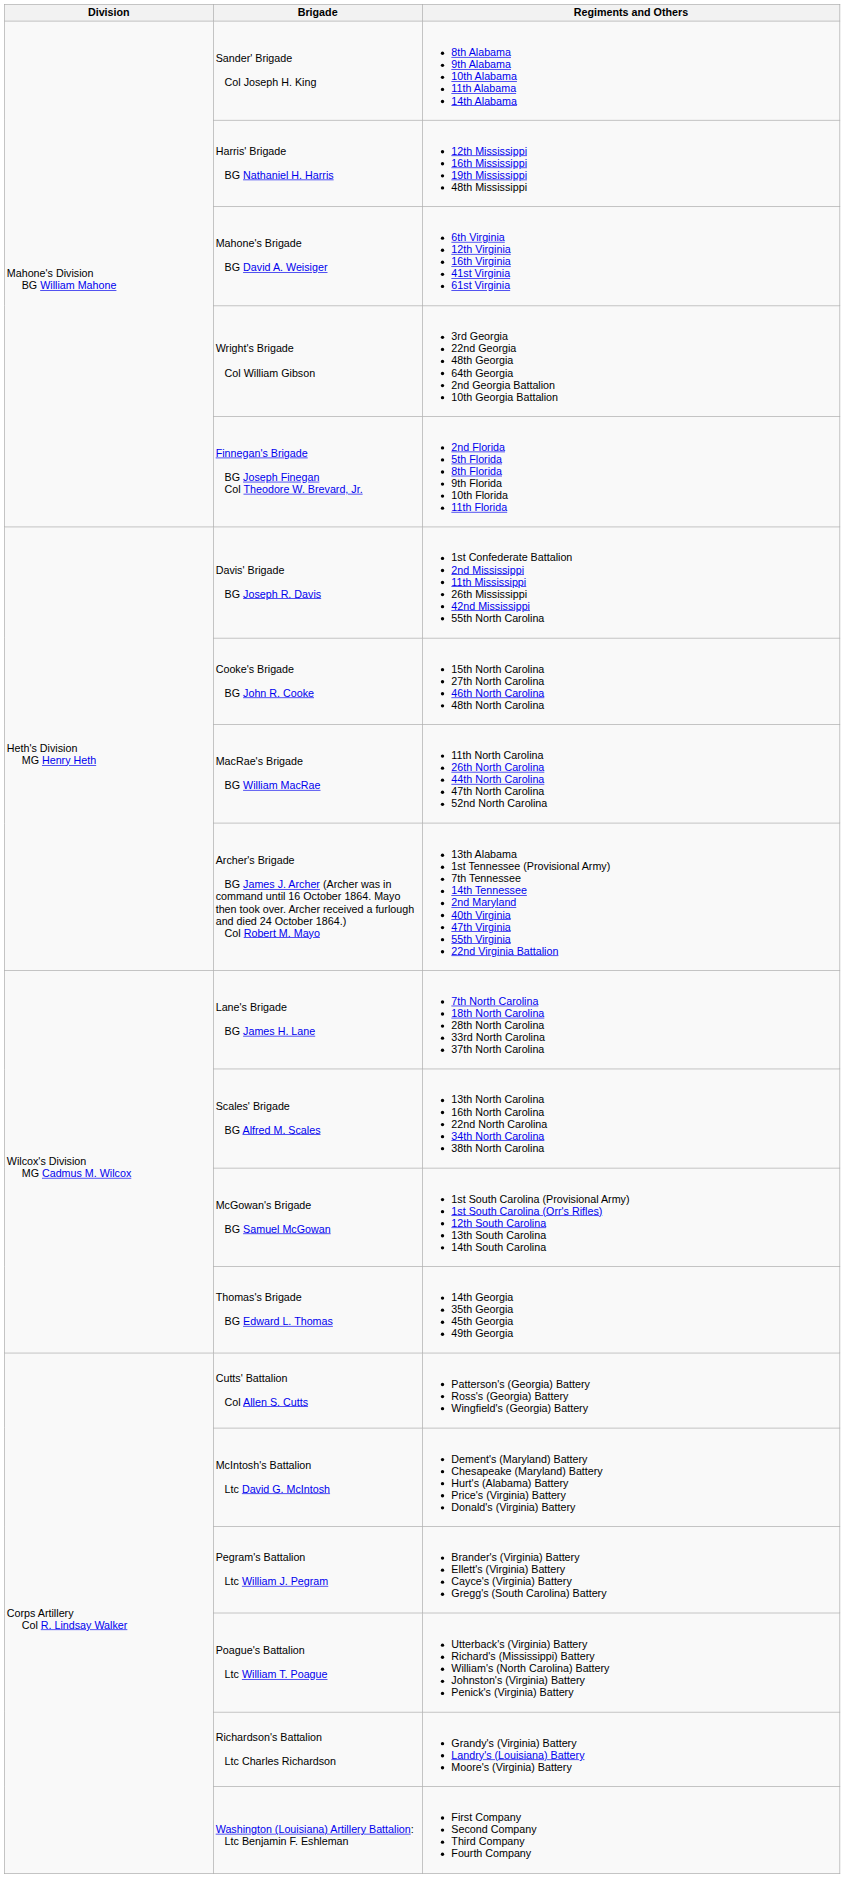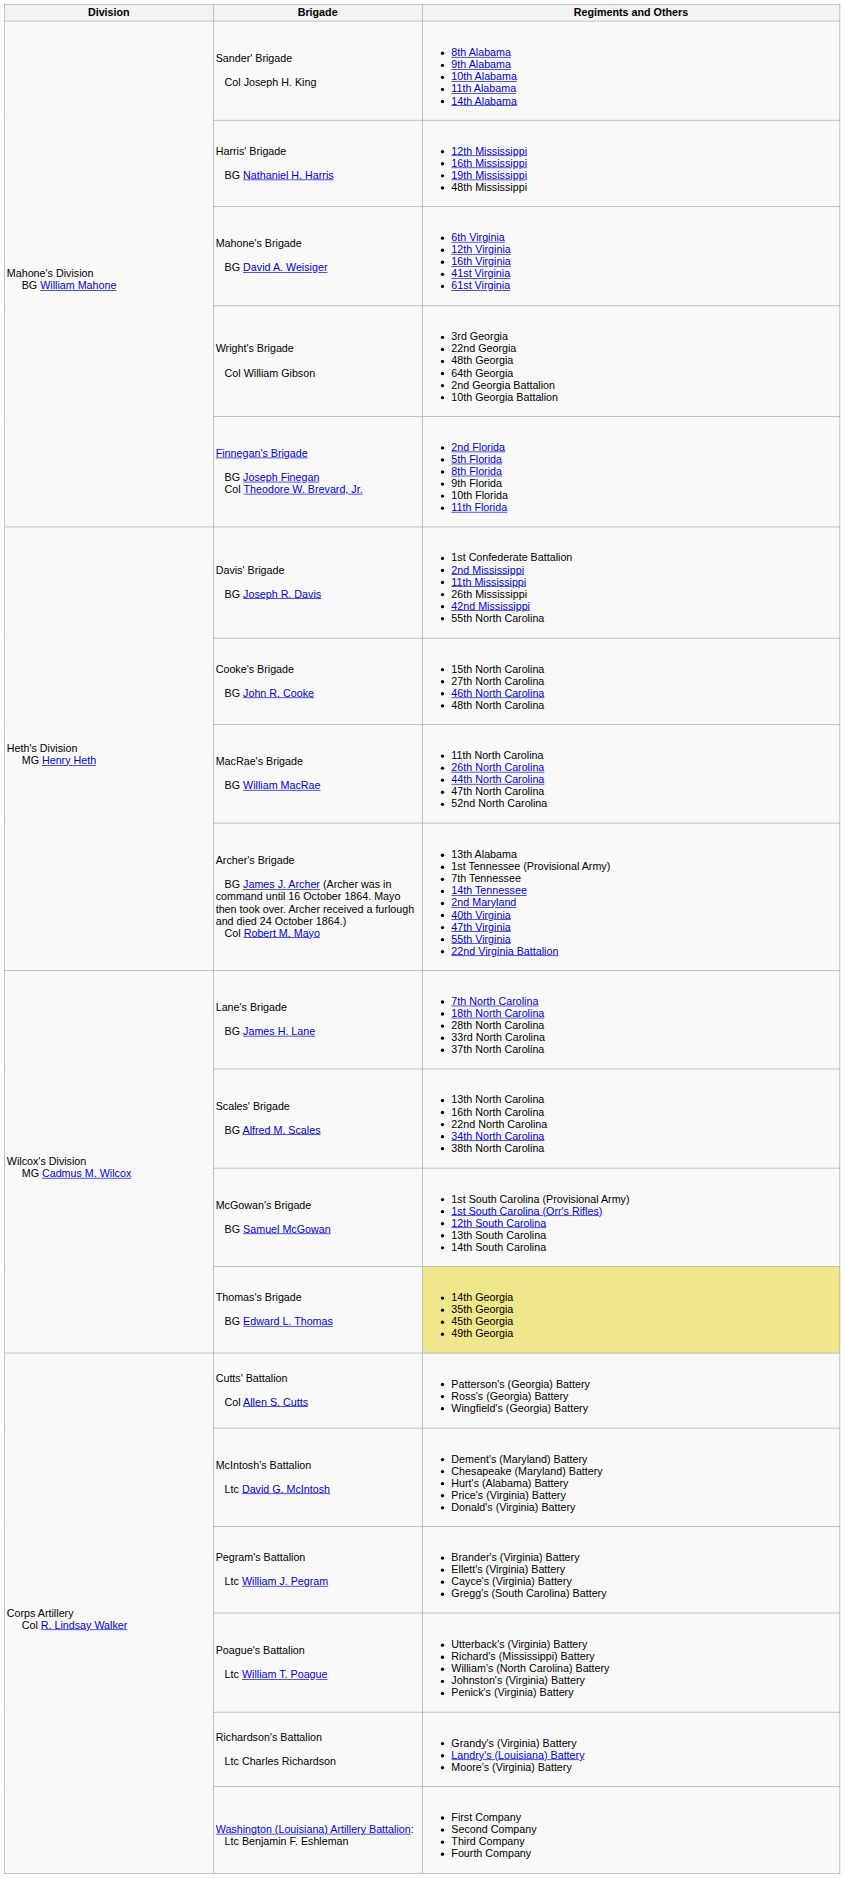(631, 1316) no background -> (631, 1316) khaki background
